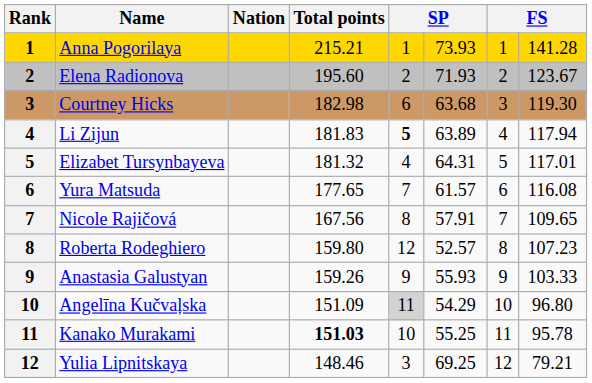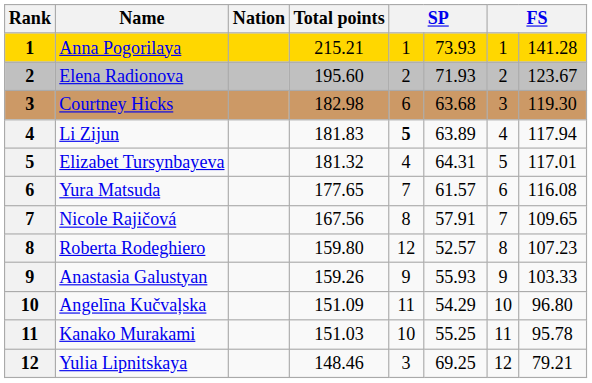(406, 305) lightgrey background -> (406, 305) no background
(339, 334) bold -> (339, 334) normal
